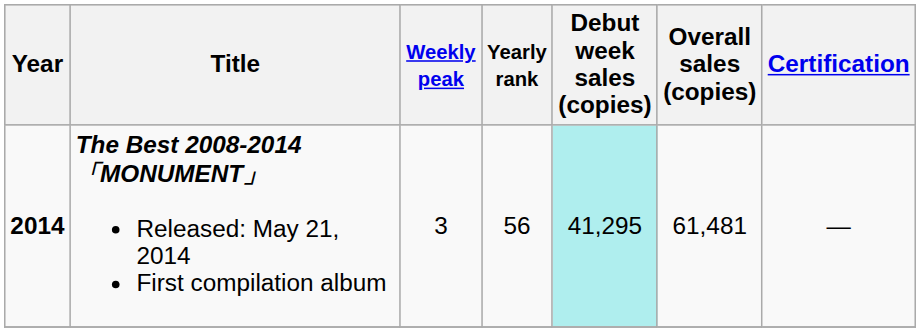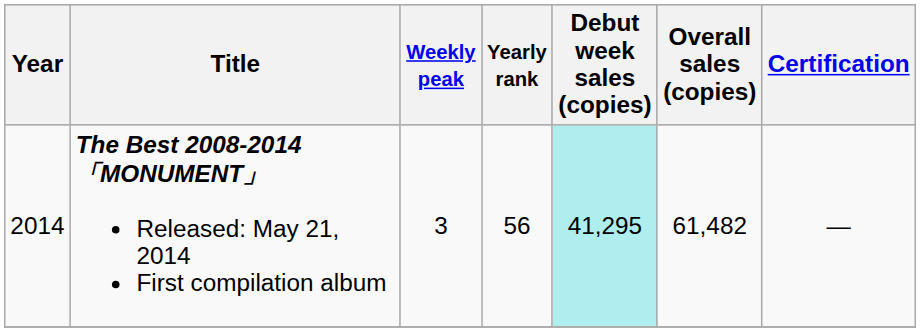(37, 225) bold -> (37, 225) normal
(710, 225) 61,481 -> (710, 225) 61,482
